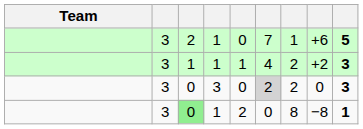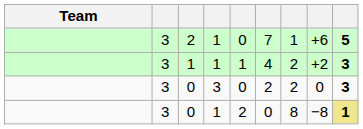(268, 87) lightgrey background -> (268, 87) no background
(191, 111) lightgreen background -> (191, 111) no background
(345, 111) no background -> (345, 111) khaki background
